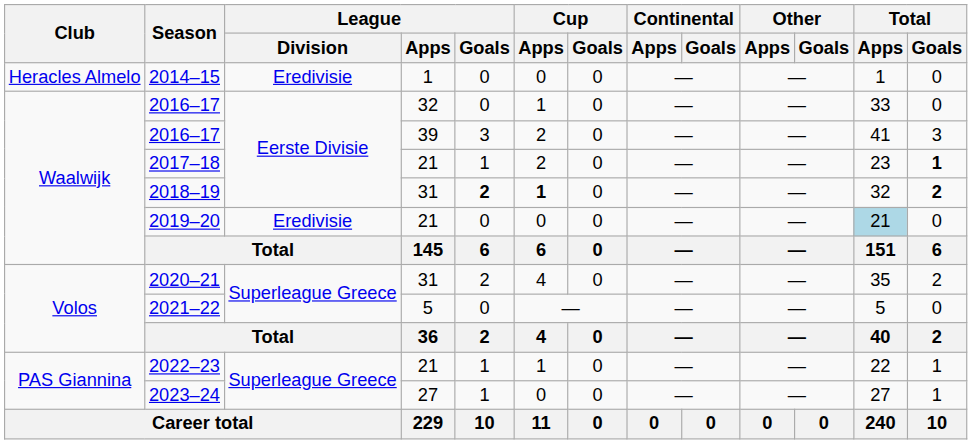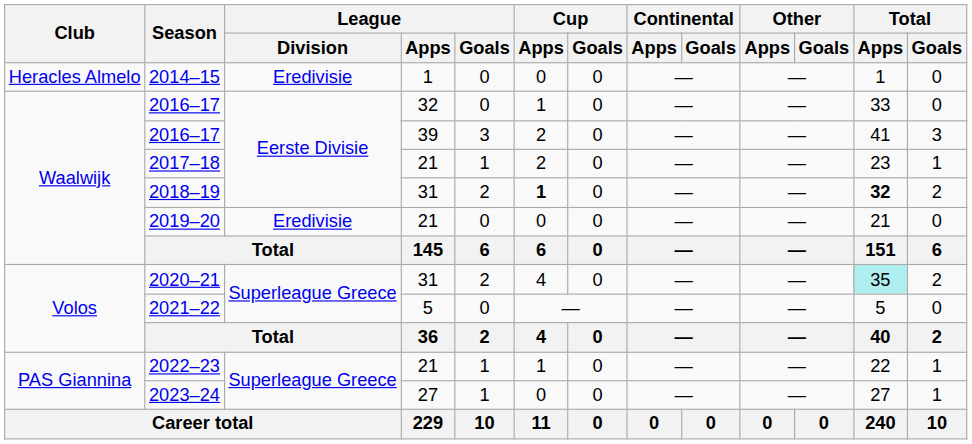(937, 163) bold -> (937, 163) normal
(484, 192) bold -> (484, 192) normal
(880, 192) normal -> (880, 192) bold
(937, 192) bold -> (937, 192) normal
(880, 221) lightblue background -> (880, 221) no background
(880, 279) no background -> (880, 279) paleturquoise background
